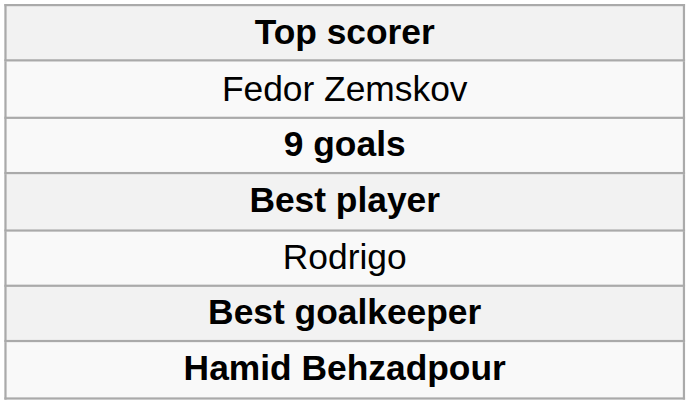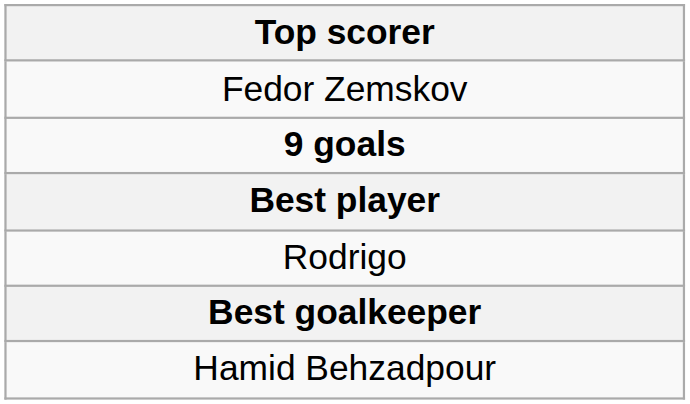(345, 369) bold -> (345, 369) normal
